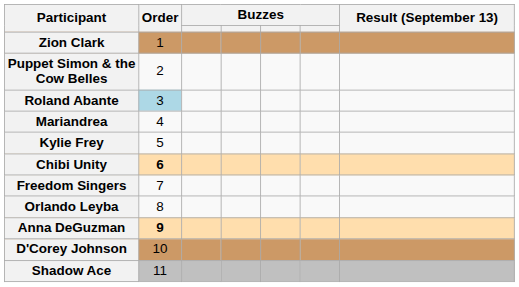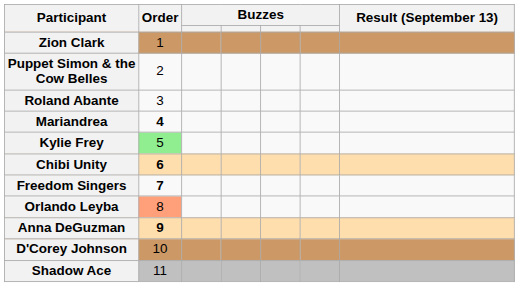(160, 100) lightblue background -> (160, 100) no background
(160, 121) normal -> (160, 121) bold
(160, 143) no background -> (160, 143) lightgreen background
(160, 185) normal -> (160, 185) bold
(160, 206) no background -> (160, 206) lightsalmon background
